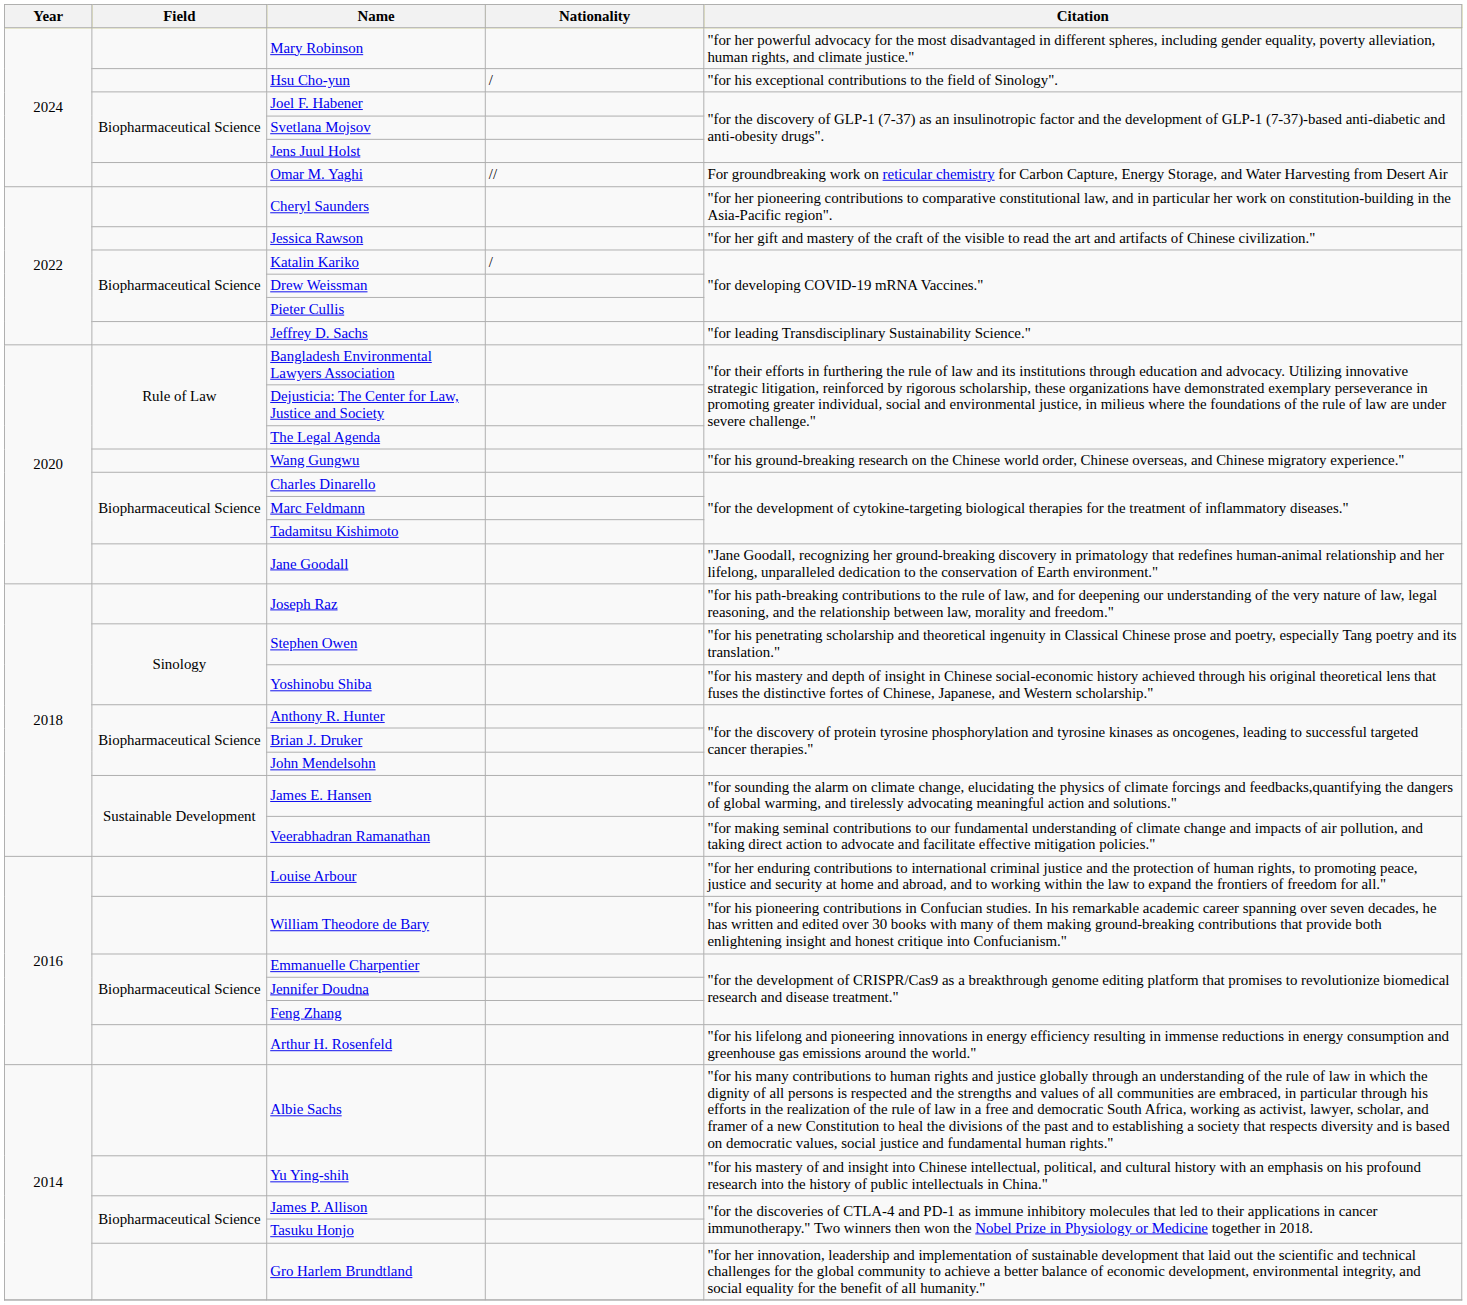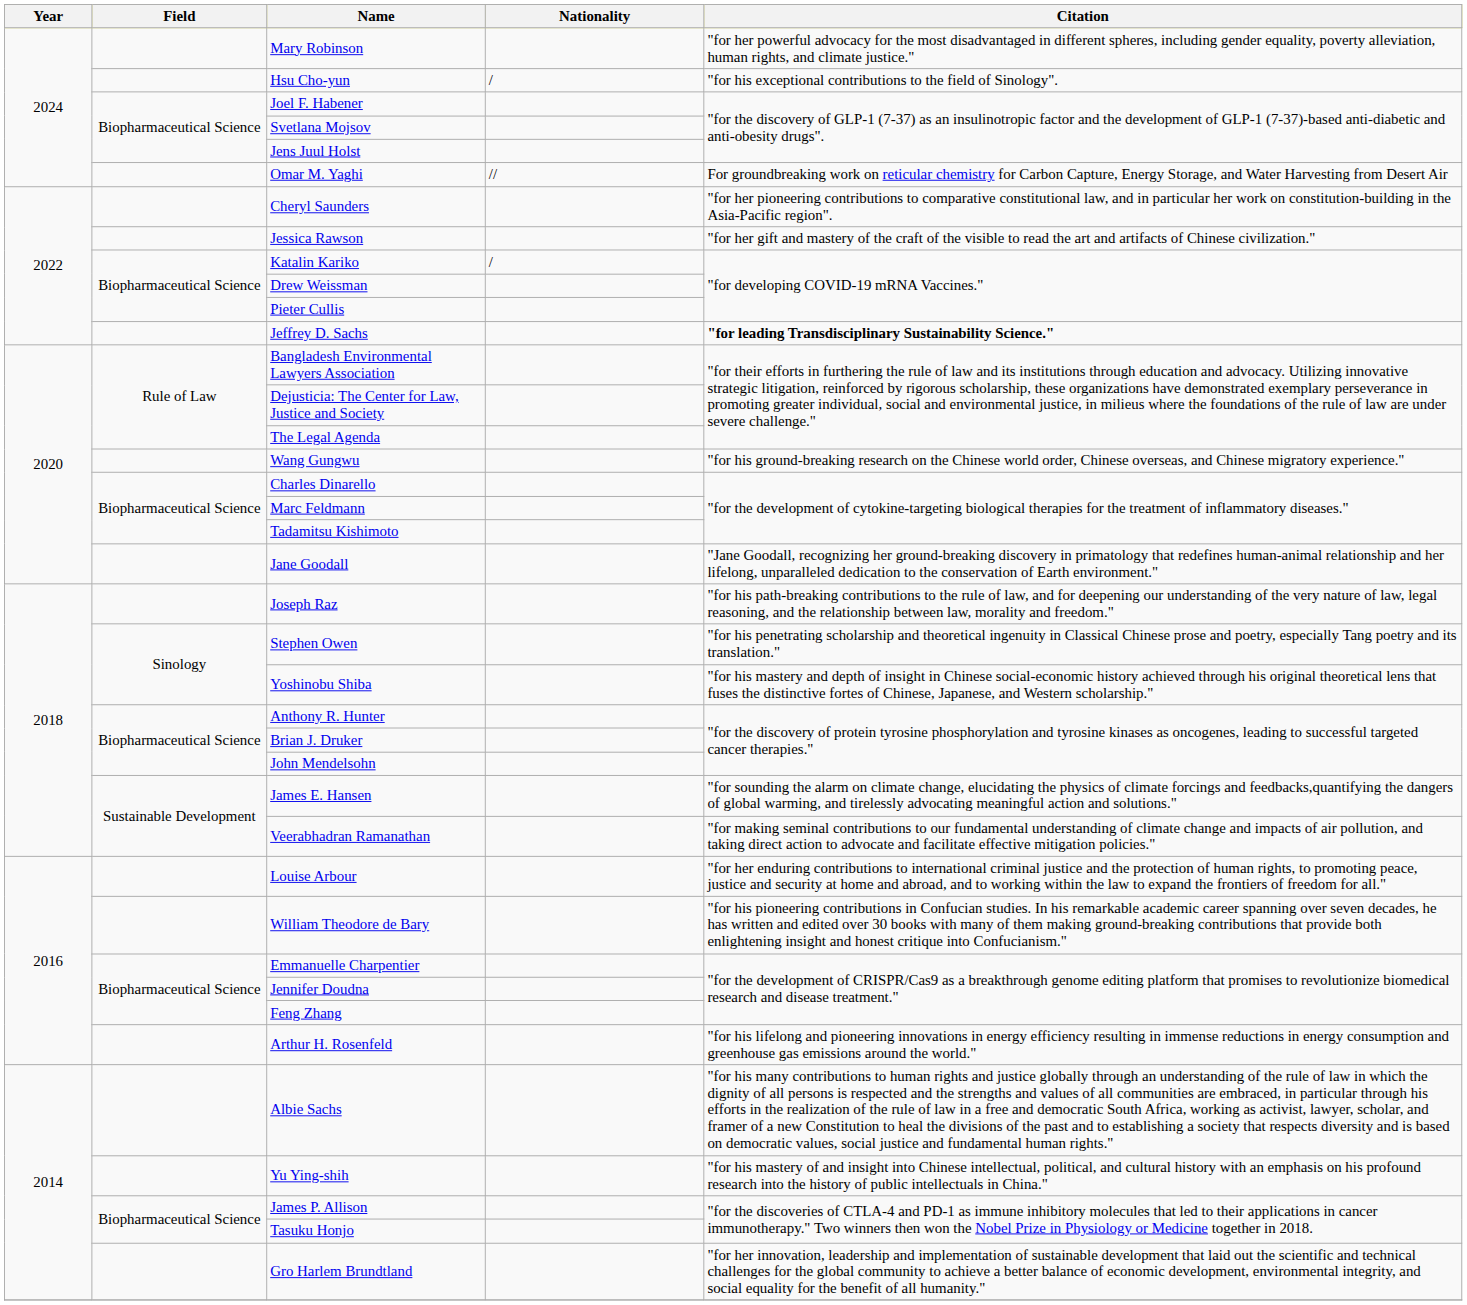(869, 332) normal -> (881, 332) bold
